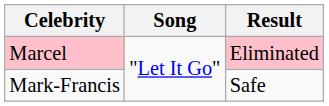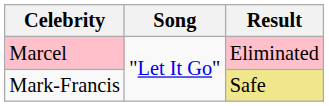(248, 85) no background -> (248, 85) khaki background
